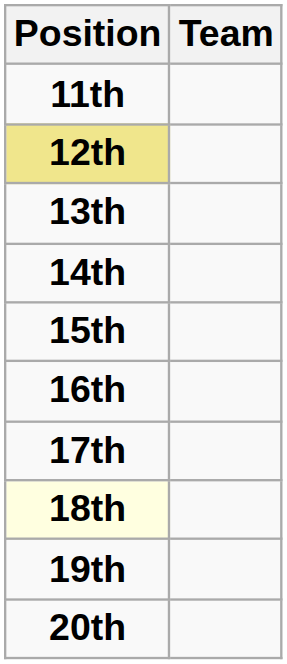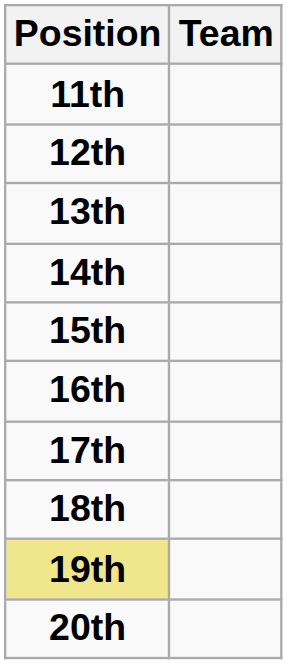(88, 152) khaki background -> (88, 152) no background
(88, 509) lightyellow background -> (88, 509) no background
(88, 568) no background -> (88, 568) khaki background
